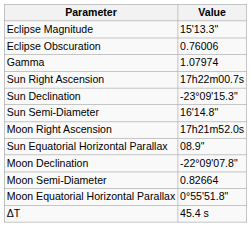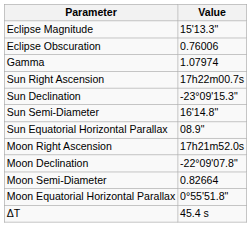rows swapped: (87, 146) <-> (59, 130)
